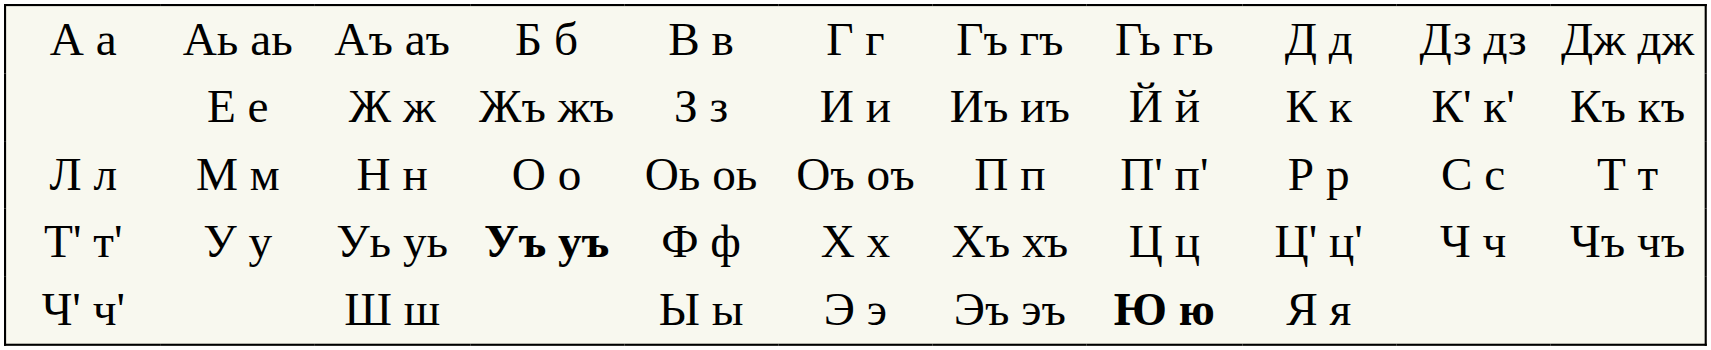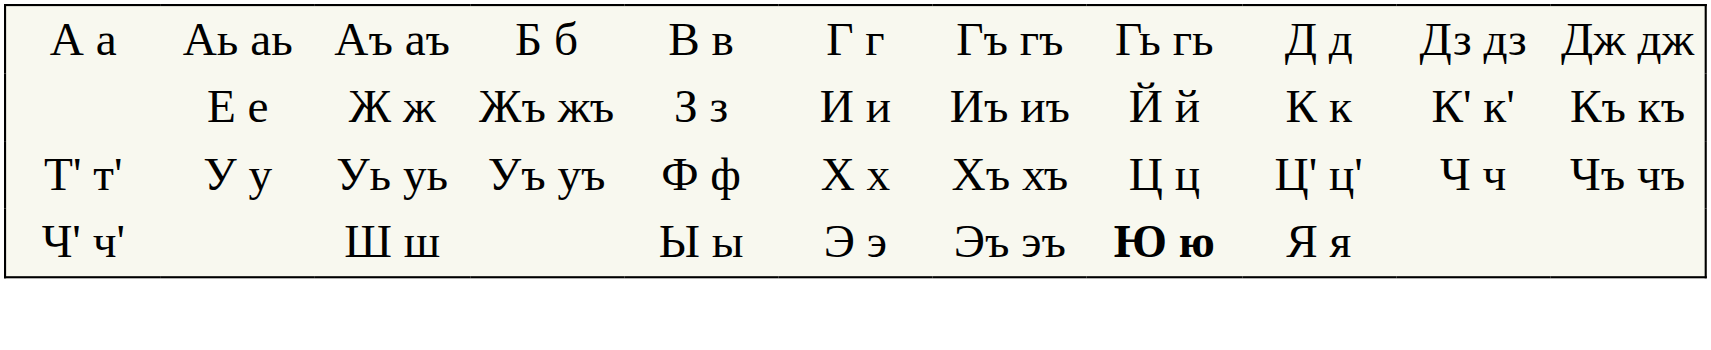- row: (83, 174)
(547, 241) bold -> (547, 174) normal
